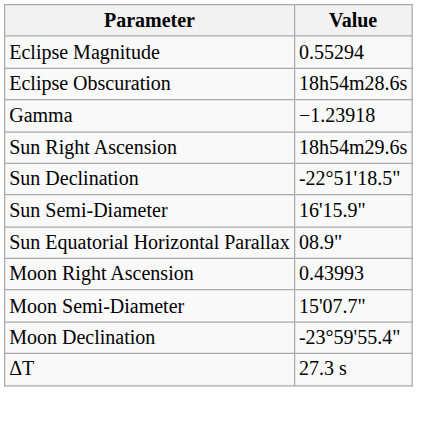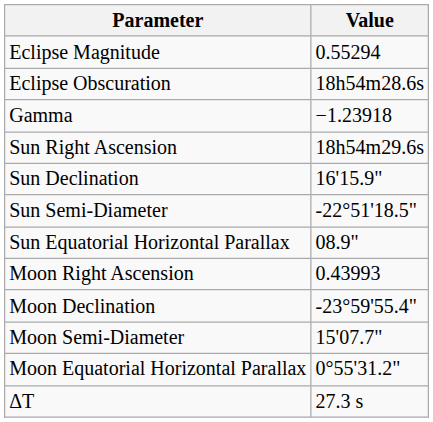(350, 178) -22°51'18.5" -> (349, 178) 16'15.9"
(332, 210) 16'15.9" -> (366, 210) -22°51'18.5"
rows swapped: (82, 337) <-> (97, 305)
+ row: (158, 369)
